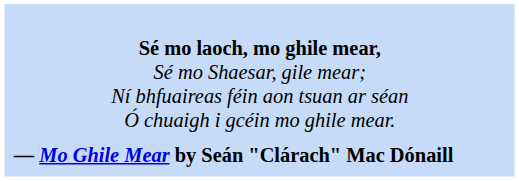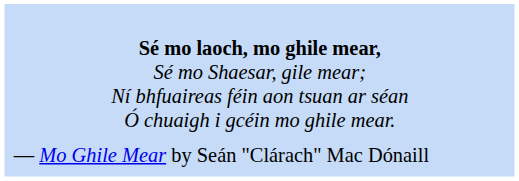(234, 155) bold -> (221, 155) normal
